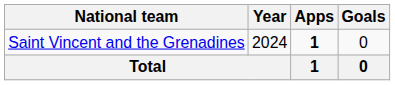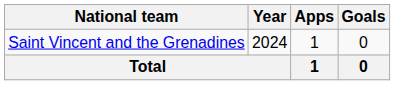(314, 42) bold -> (314, 42) normal
